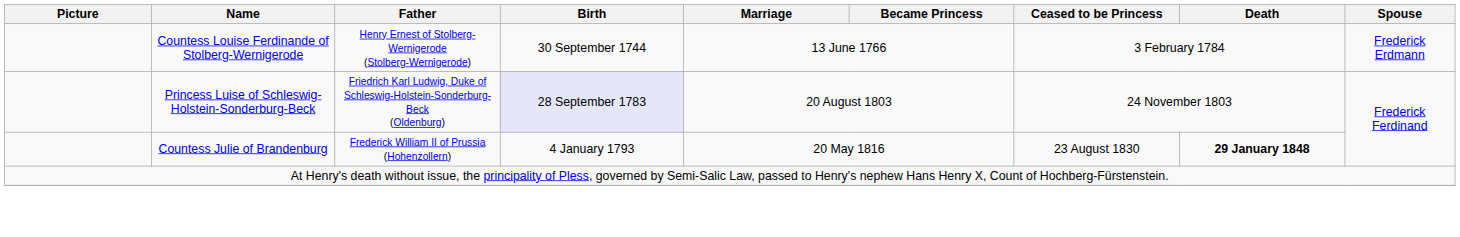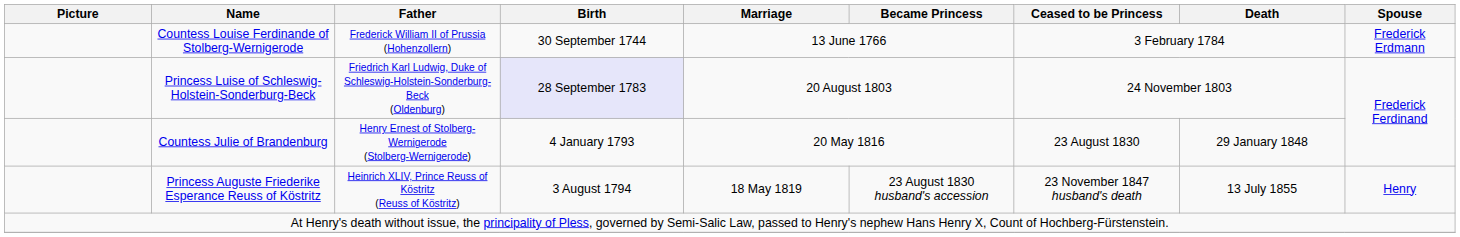(417, 48) Henry Ernest of Stolberg-Wernigerode (Stolberg-Wernigerode) -> (417, 41) Frederick William II of Prussia (Hohenzollern)
(417, 149) Frederick William II of Prussia (Hohenzollern) -> (417, 142) Henry Ernest of Stolberg-Wernigerode (Stolberg-Wernigerode)
(1262, 149) bold -> (1262, 142) normal
+ row: (243, 189)
